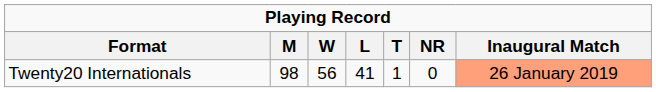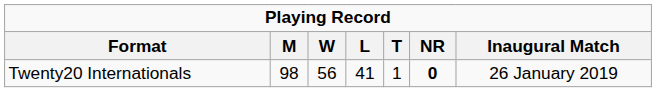(433, 73) normal -> (433, 73) bold
(554, 73) lightsalmon background -> (554, 73) no background
